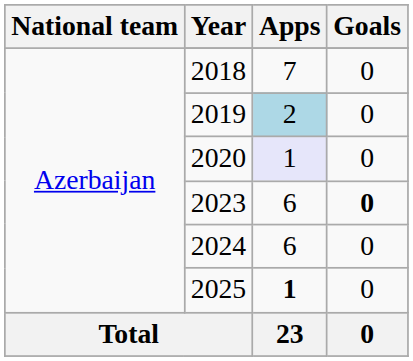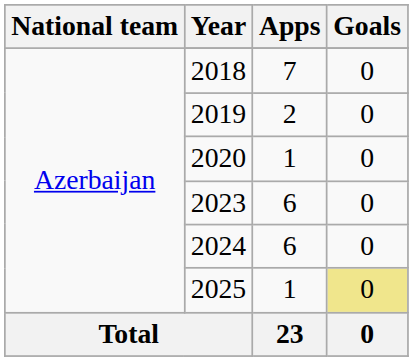(290, 114) lightblue background -> (290, 114) no background
(290, 158) lavender background -> (290, 158) no background
(367, 202) bold -> (367, 202) normal
(290, 289) bold -> (290, 289) normal
(367, 289) no background -> (367, 289) khaki background
